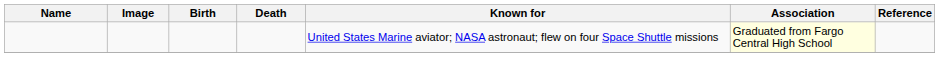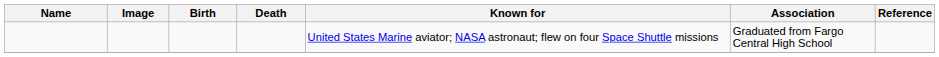(788, 37) lightyellow background -> (788, 37) no background
